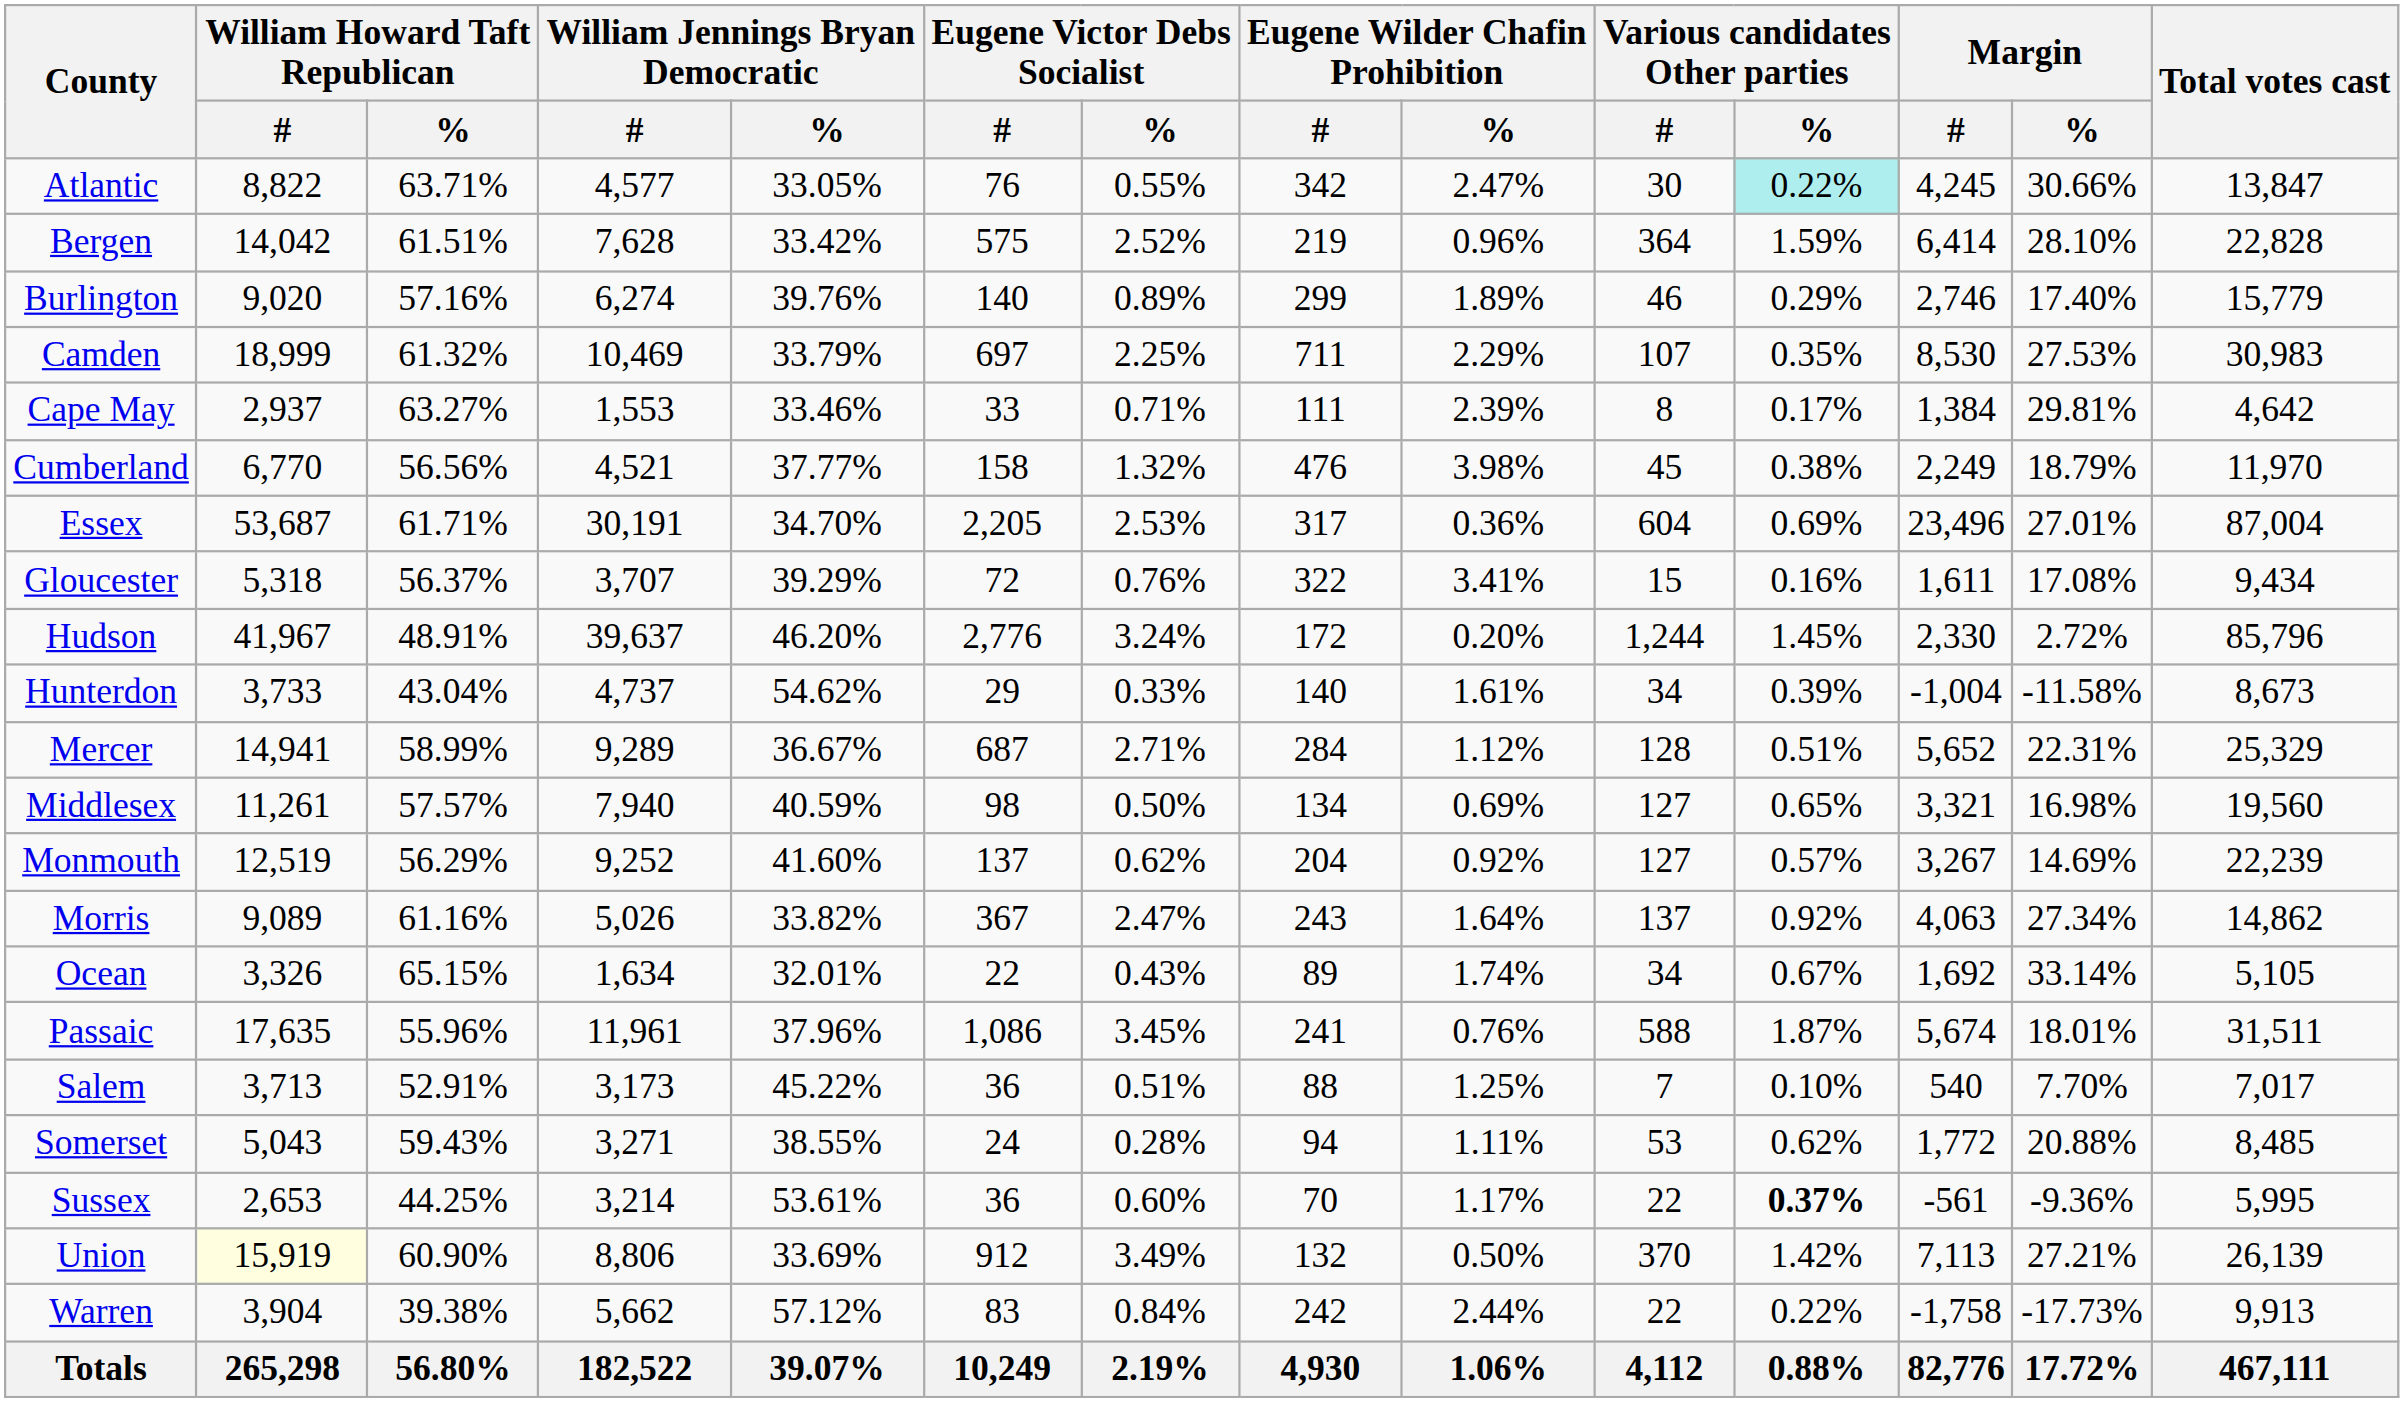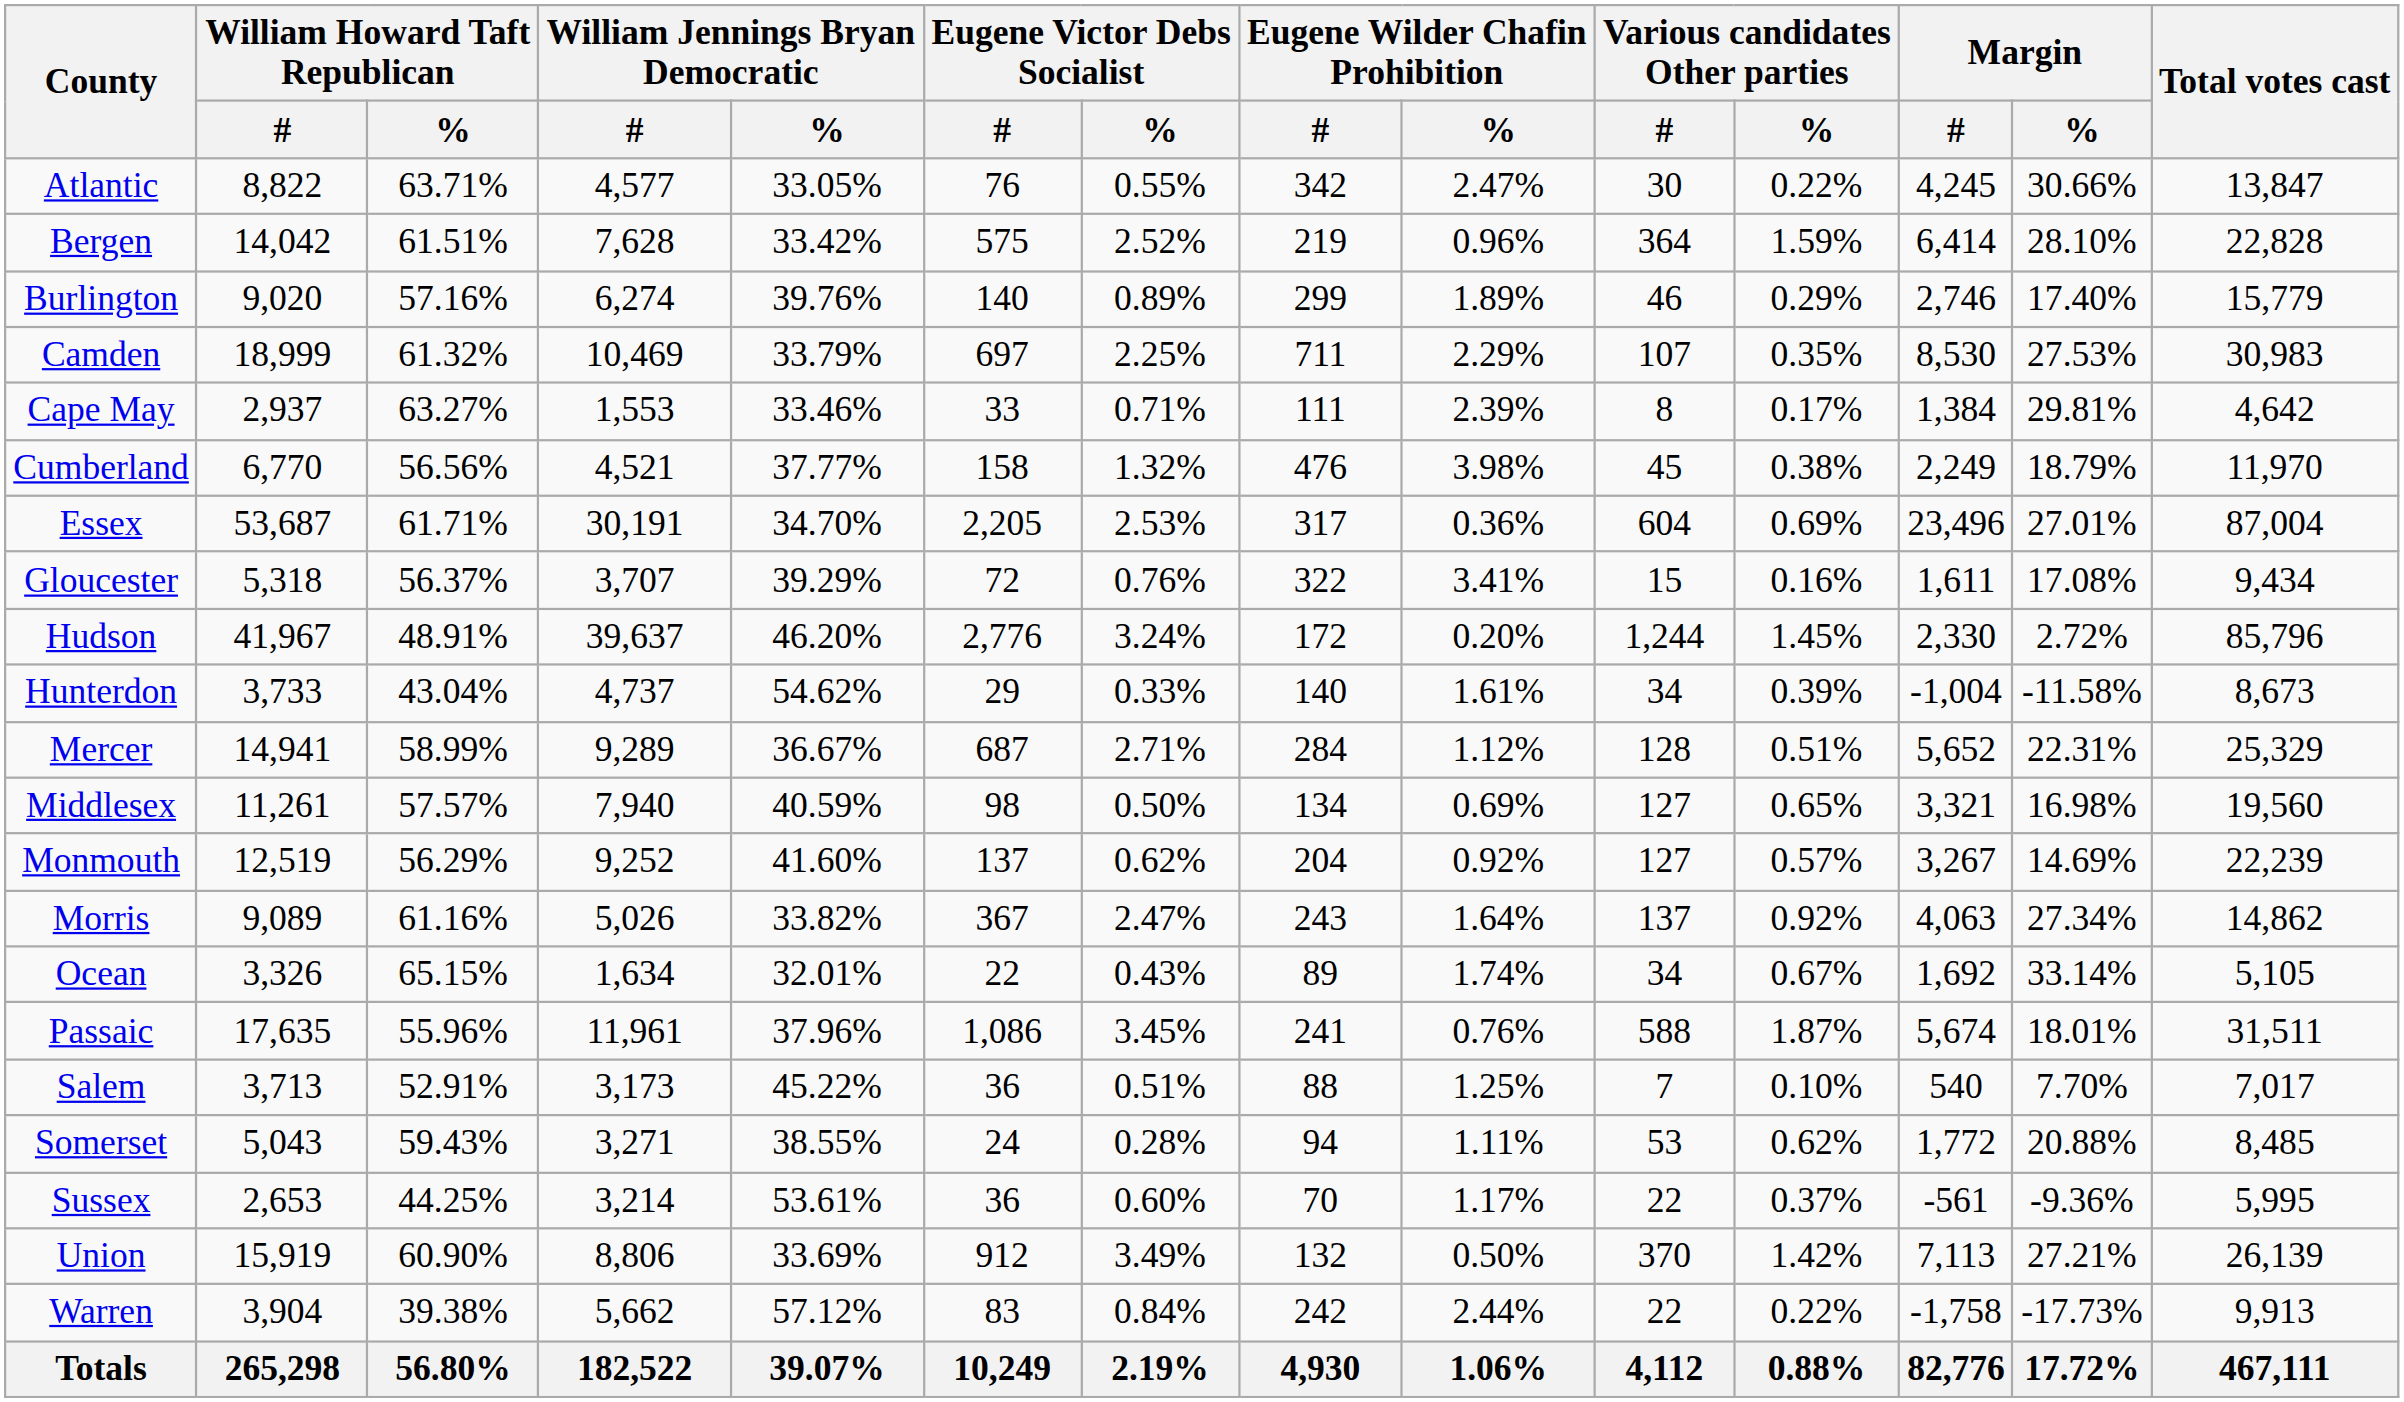(1816, 185) paleturquoise background -> (1816, 185) no background
(1816, 1199) bold -> (1816, 1199) normal
(282, 1255) lightyellow background -> (282, 1255) no background
